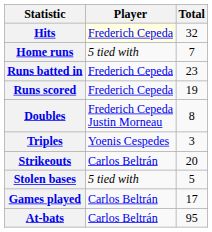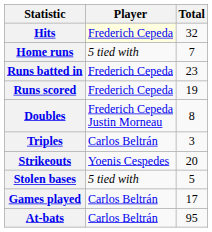(129, 141) Yoenis Cespedes -> (123, 141) Carlos Beltrán
(123, 160) Carlos Beltrán -> (129, 160) Yoenis Cespedes
